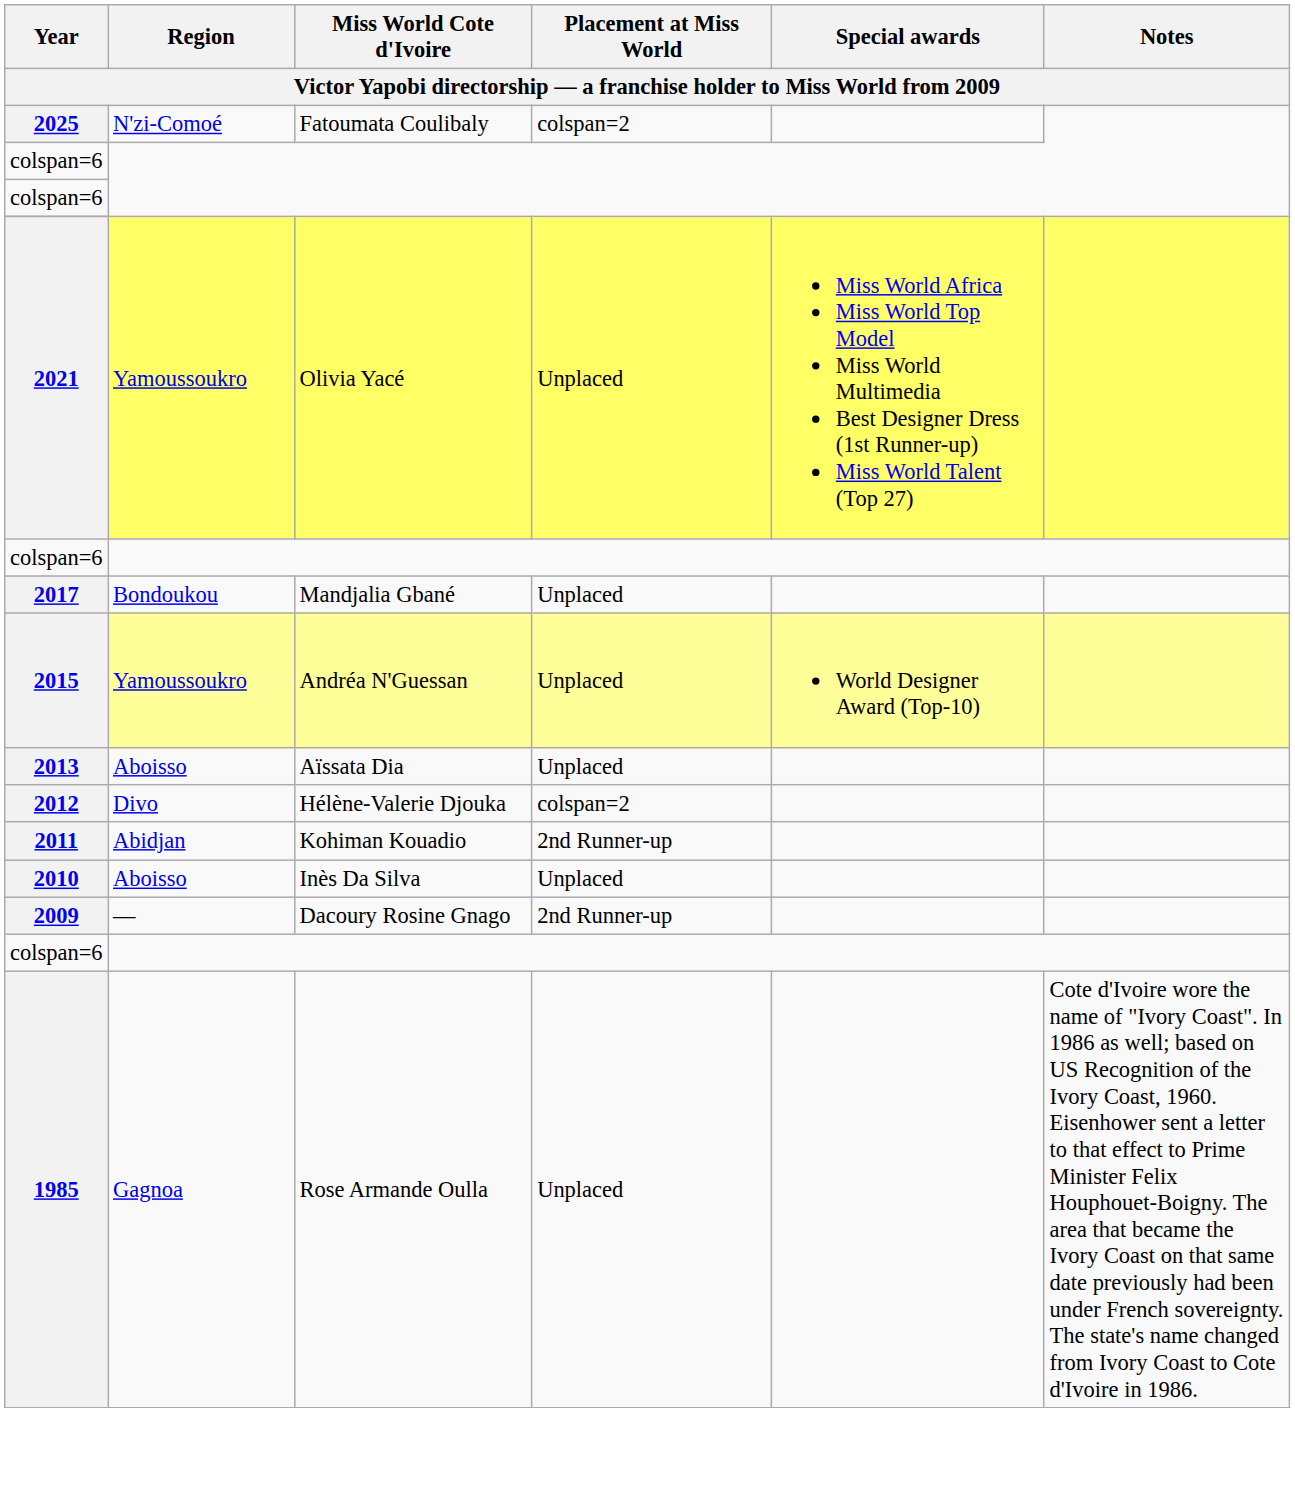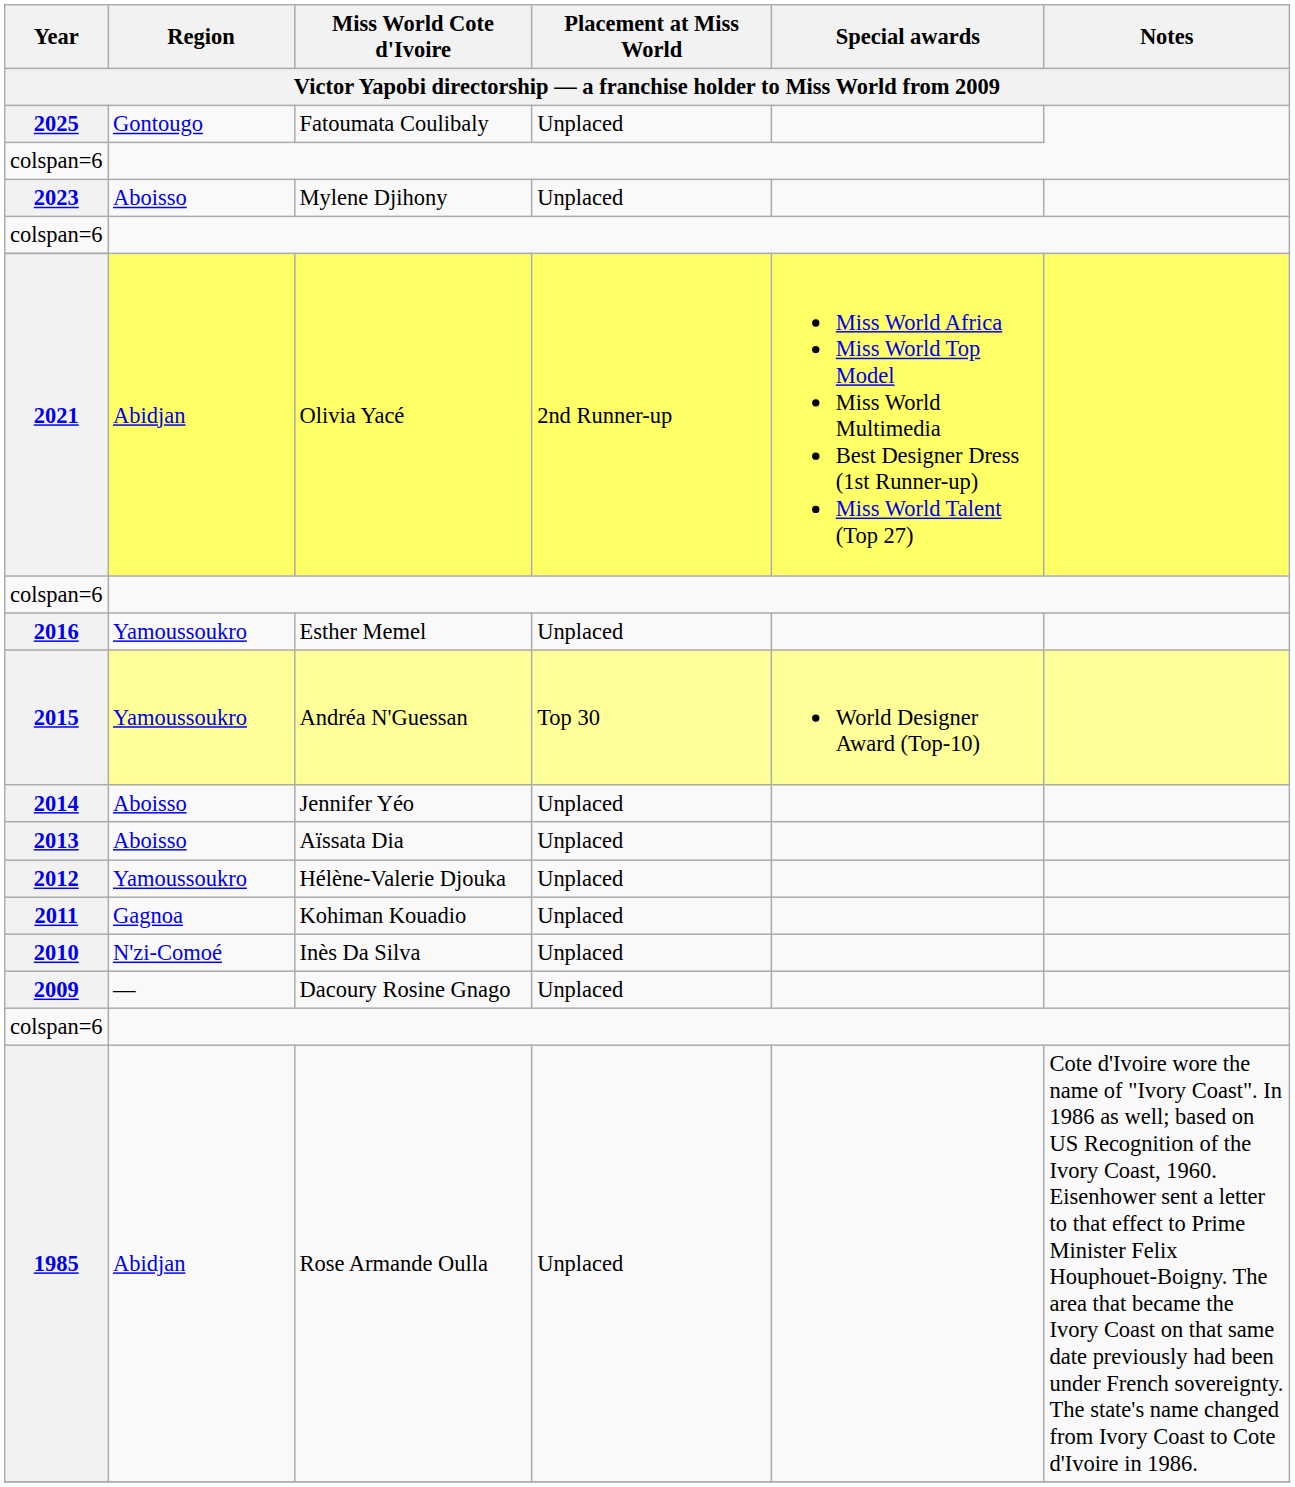(167, 124) N'zi-Comoé -> (158, 124) Gontougo
(583, 124) colspan=2 -> (580, 124) Unplaced
+ row: (56, 198)
(180, 377) Yamoussoukro -> (149, 414) Abidjan
(580, 377) Unplaced -> (605, 414) 2nd Runner-up
- row: (56, 594)
+ row: (56, 631)
(580, 680) Unplaced -> (569, 717) Top 30
+ row: (56, 803)
(135, 803) Divo -> (180, 877) Yamoussoukro
(583, 803) colspan=2 -> (580, 877) Unplaced
(149, 840) Abidjan -> (148, 915) Gagnoa
(605, 840) 2nd Runner-up -> (580, 915) Unplaced
(150, 877) Aboisso -> (167, 952) N'zi-Comoé
(605, 915) 2nd Runner-up -> (580, 989) Unplaced
(148, 1189) Gagnoa -> (149, 1263) Abidjan
